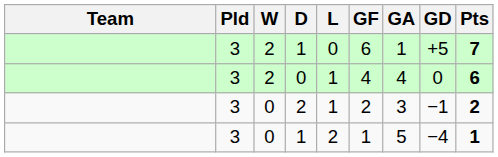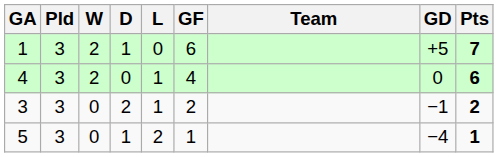columns swapped: (110, 19) <-> (401, 19)
